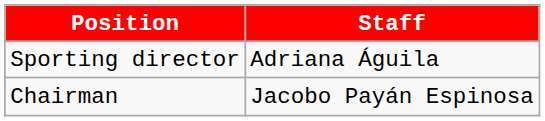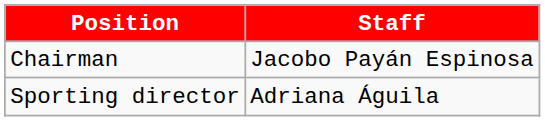rows swapped: (64, 97) <-> (125, 60)
